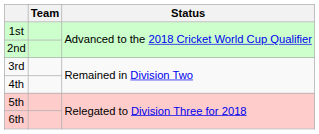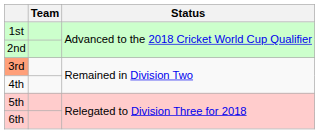(16, 66) no background -> (16, 66) lightsalmon background
